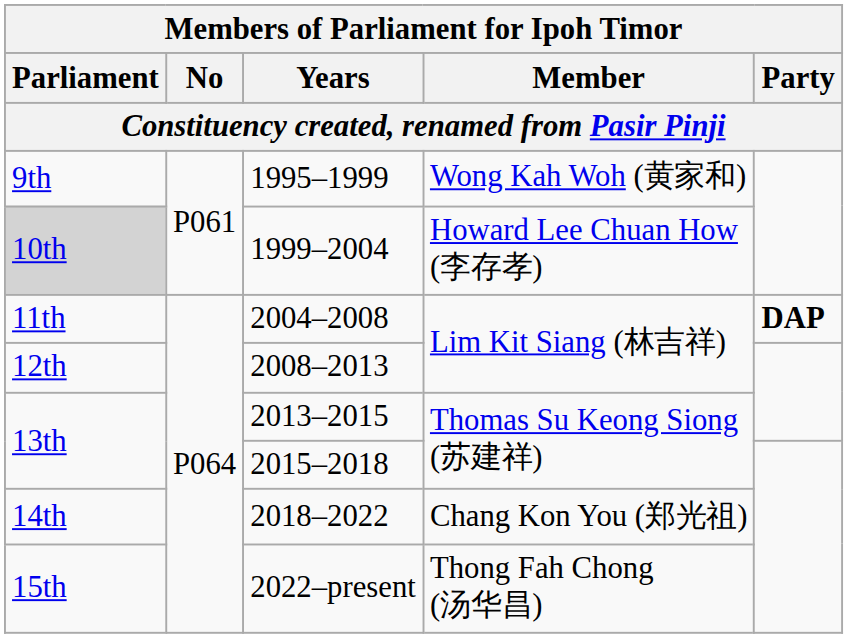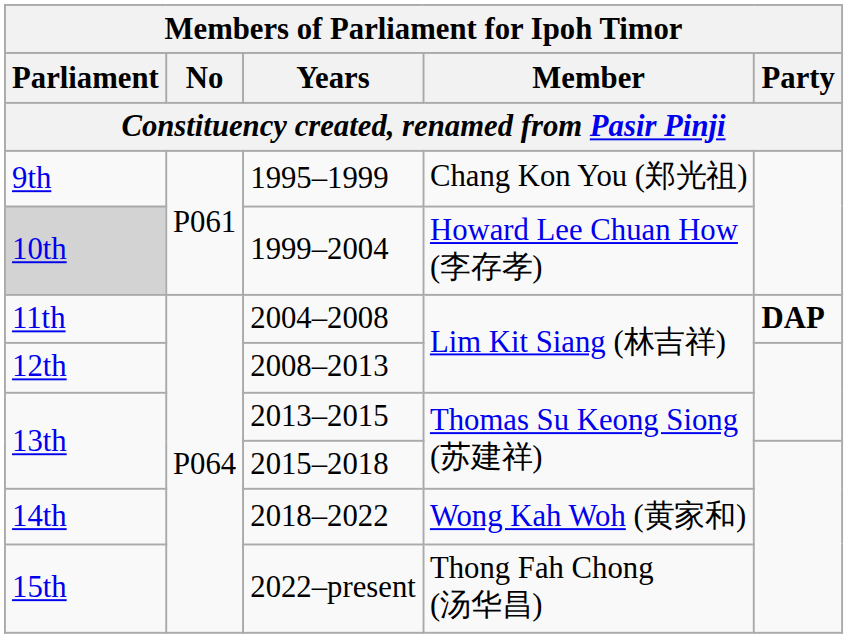(588, 176) Wong Kah Woh (黄家和) -> (589, 176) Chang Kon You (郑光祖)
(589, 515) Chang Kon You (郑光祖) -> (588, 515) Wong Kah Woh (黄家和)
